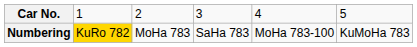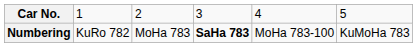(103, 33) gold background -> (103, 33) no background
(223, 33) normal -> (223, 33) bold
